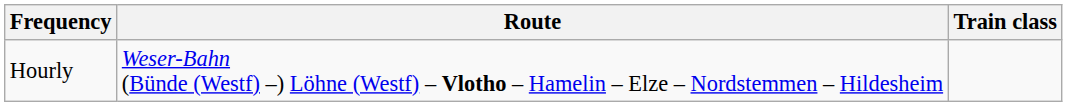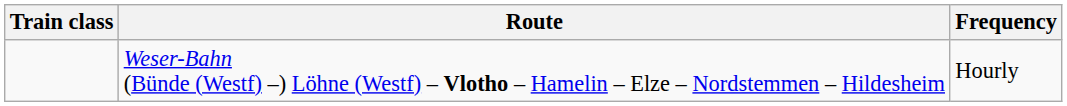columns swapped: (1005, 22) <-> (61, 22)
